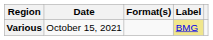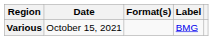(187, 27) khaki background -> (187, 27) no background
